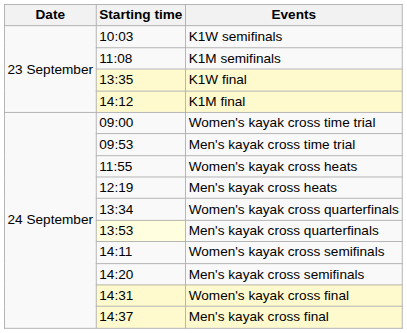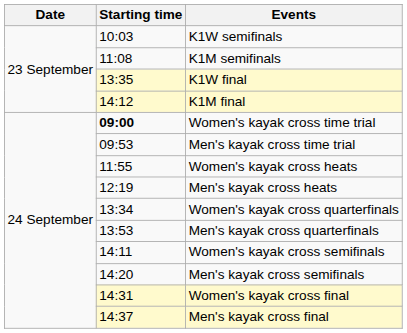(116, 123) normal -> (117, 123) bold
(116, 230) lightyellow background -> (116, 230) no background
